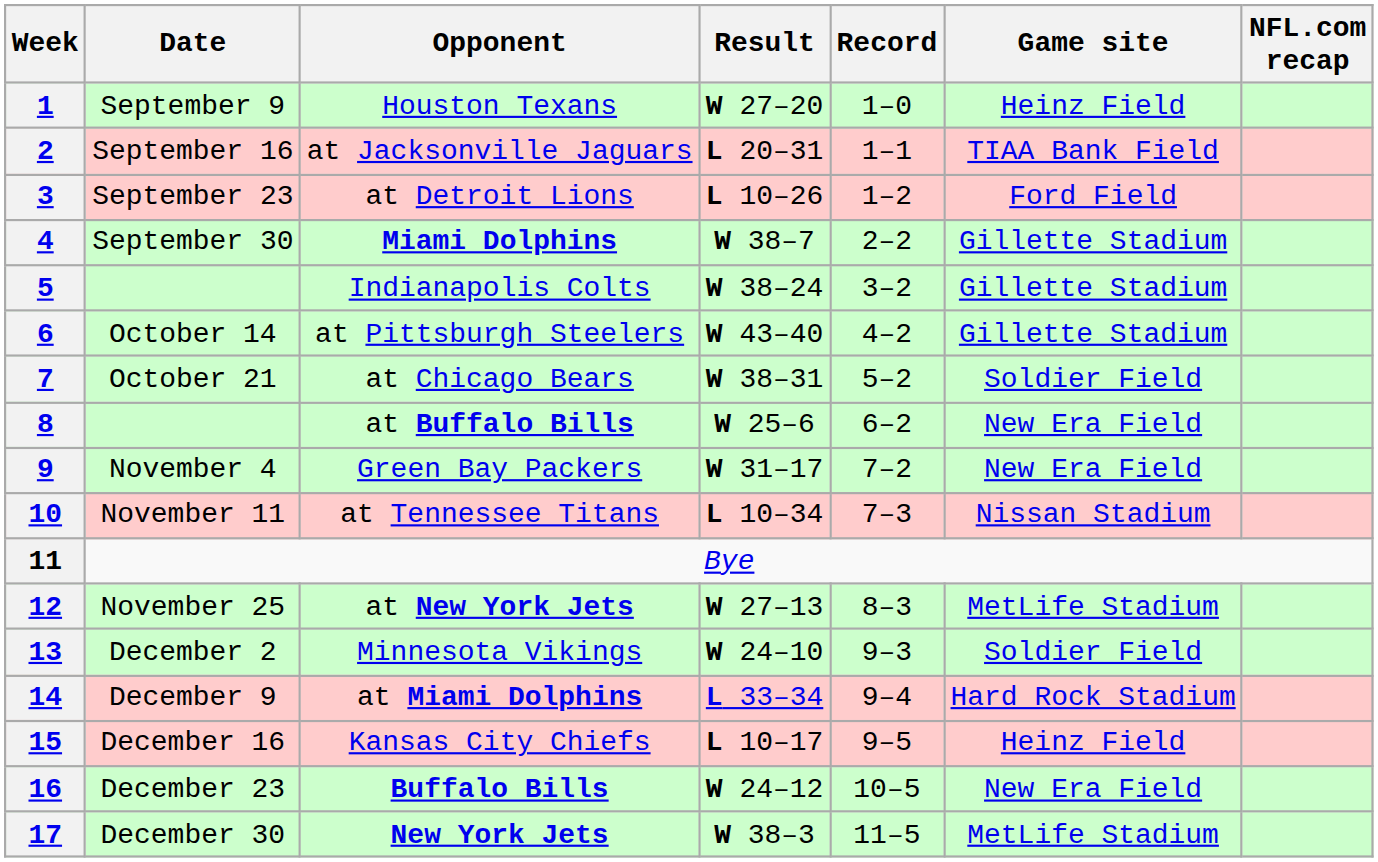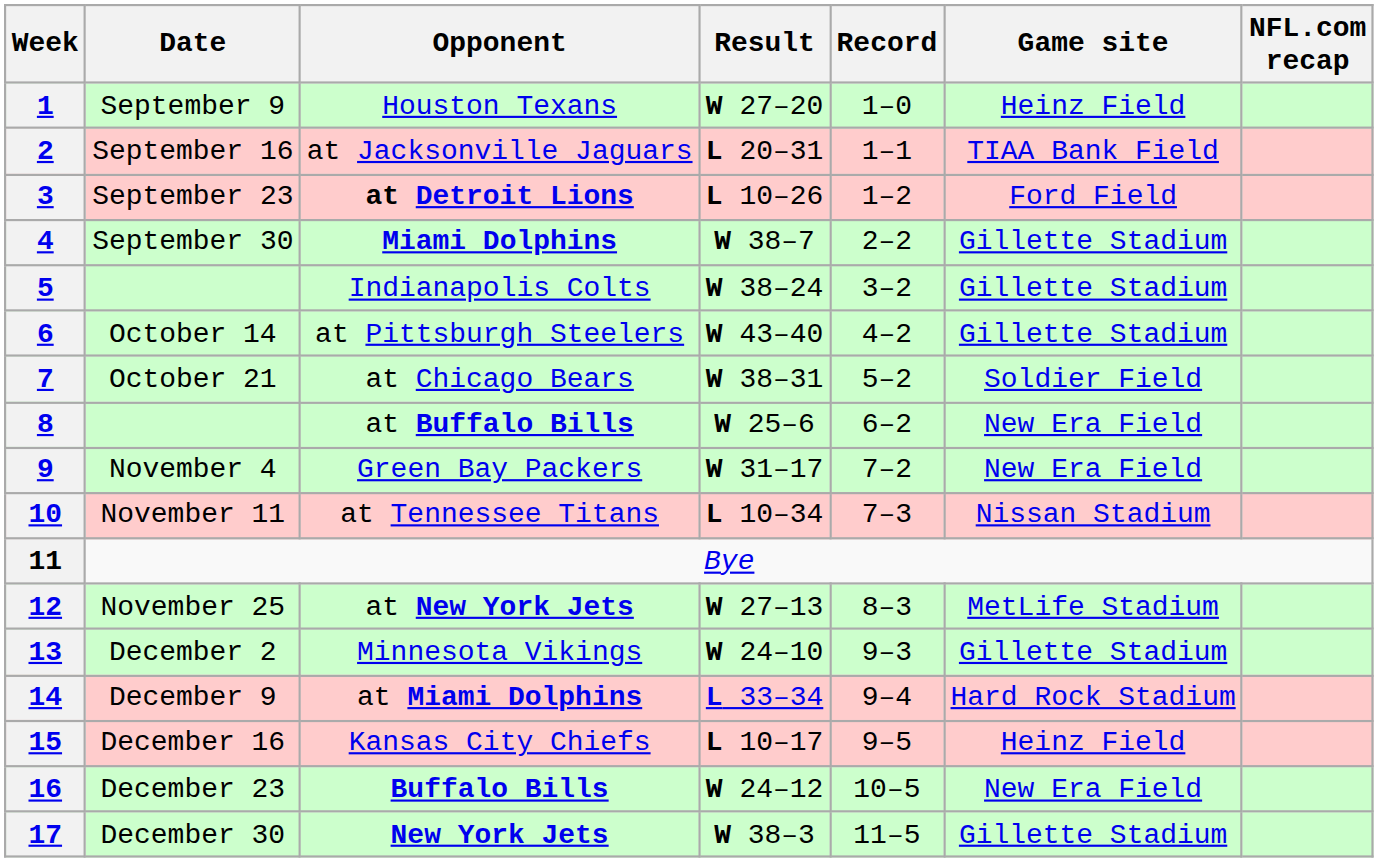(500, 197) normal -> (500, 197) bold
(1093, 652) Soldier Field -> (1093, 652) Gillette Stadium
(1093, 835) MetLife Stadium -> (1093, 835) Gillette Stadium
